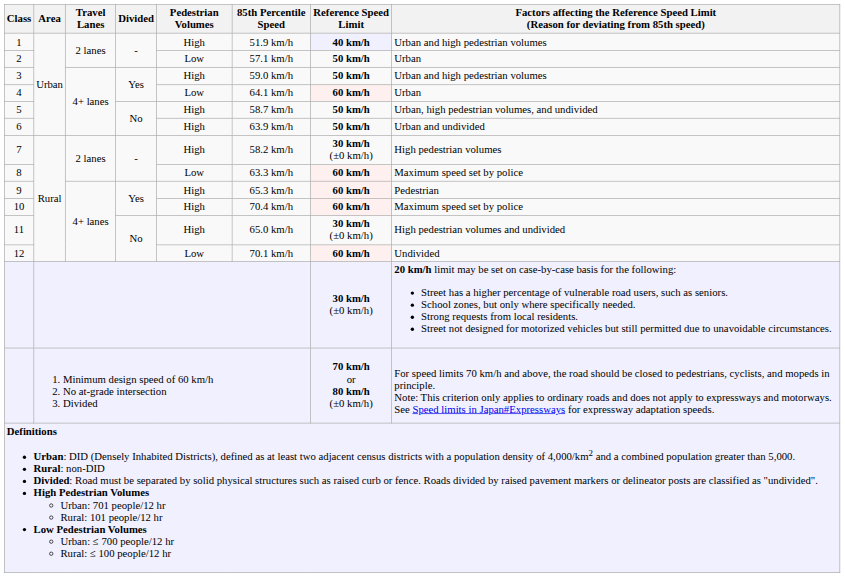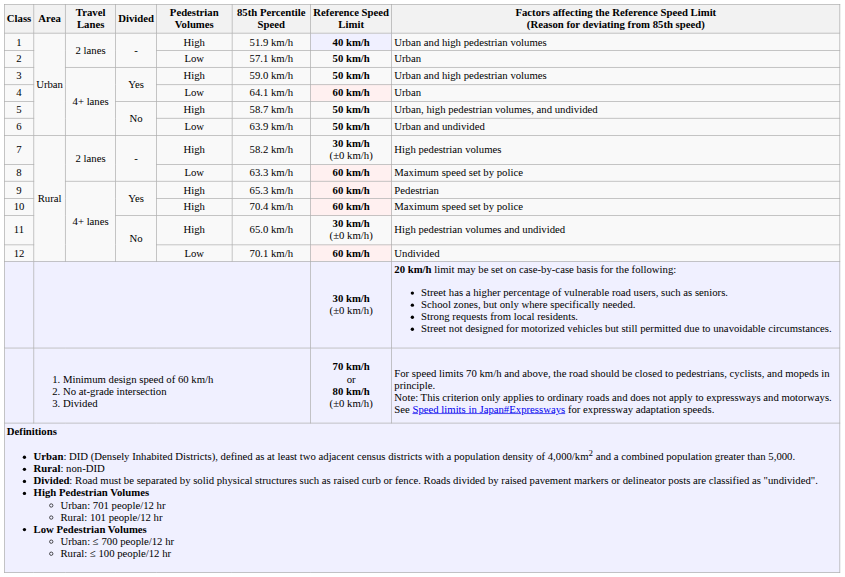(194, 127) High -> (194, 127) Low
